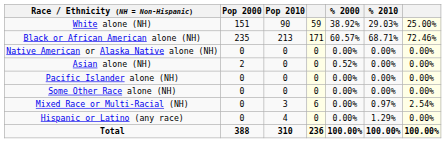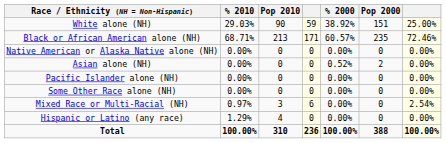columns swapped: (242, 11) <-> (383, 11)
